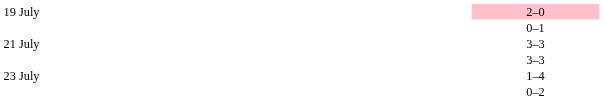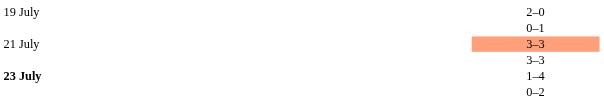(535, 11) pink background -> (535, 11) no background
(535, 44) no background -> (535, 44) lightsalmon background
(22, 76) normal -> (23, 76) bold
